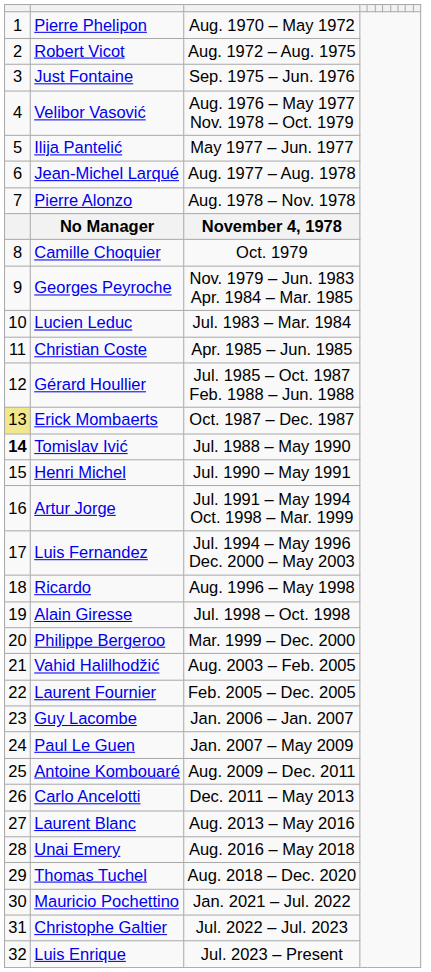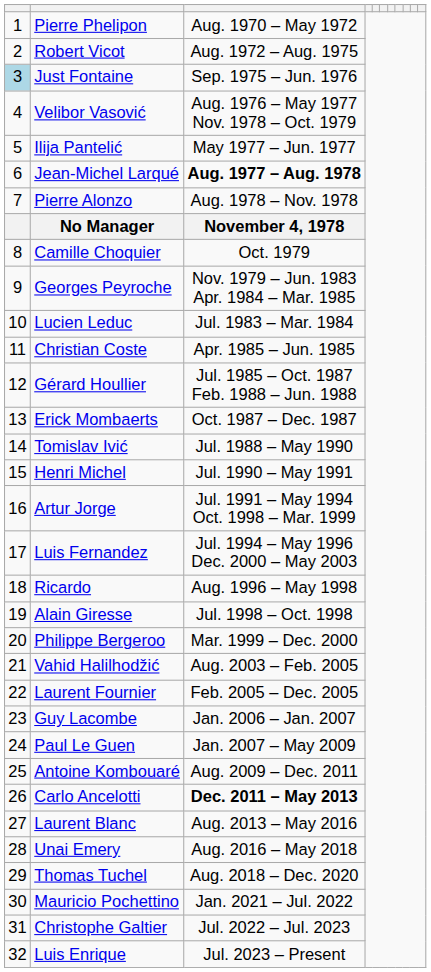(17, 77) no background -> (17, 77) lightblue background
(272, 174) normal -> (274, 174) bold
(17, 420) khaki background -> (17, 420) no background
(17, 446) bold -> (17, 446) normal
(272, 797) normal -> (274, 797) bold
